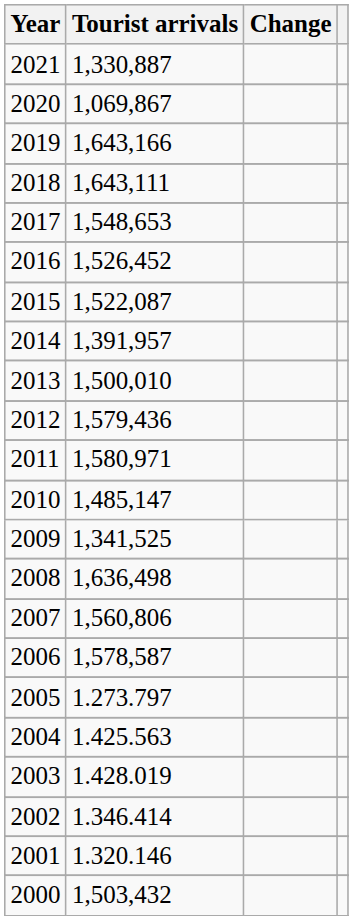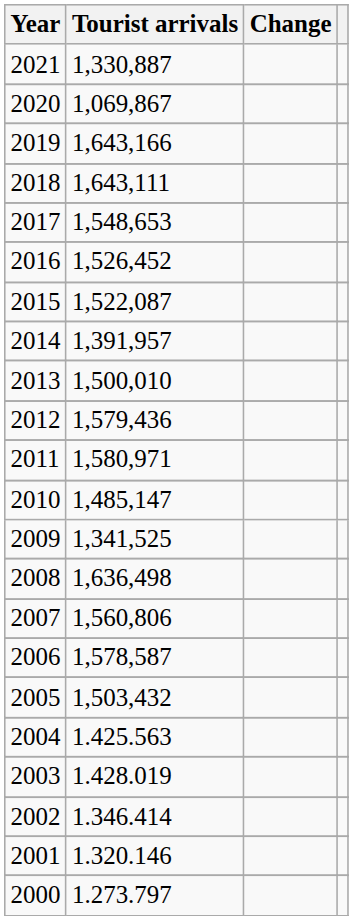(122, 697) 1.273.797 -> (122, 697) 1,503,432
(122, 895) 1,503,432 -> (122, 895) 1.273.797
